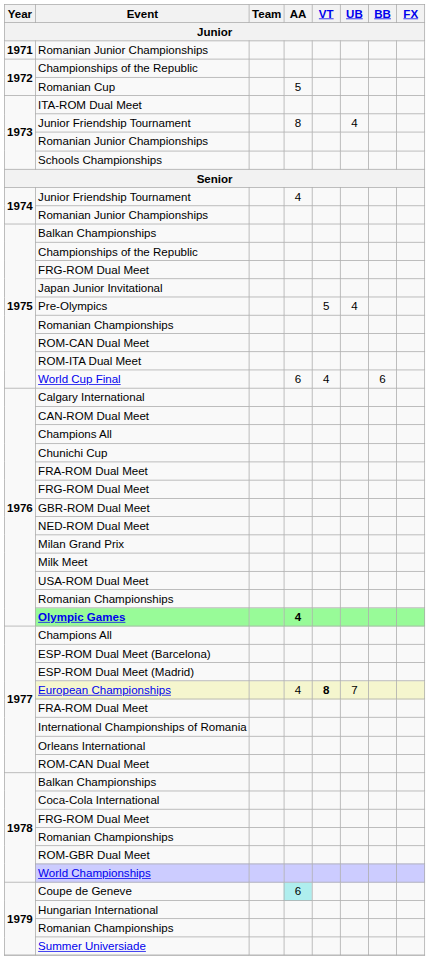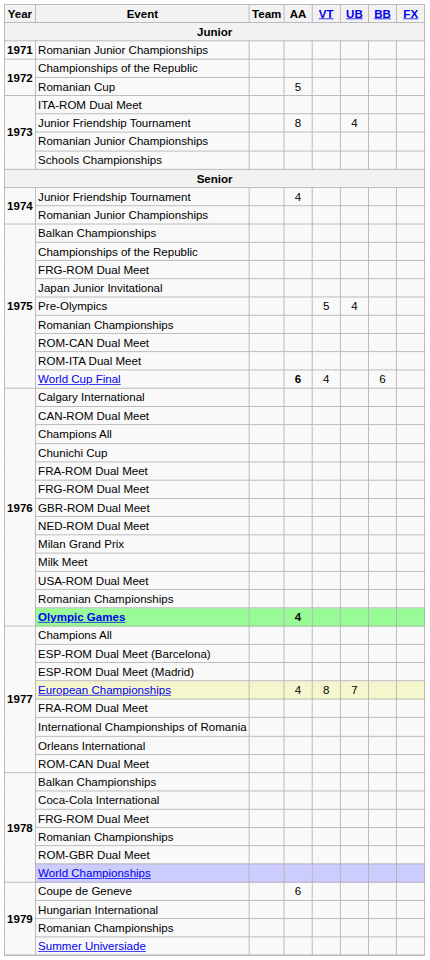(298, 379) normal -> (298, 379) bold
(326, 690) bold -> (326, 690) normal
(298, 892) paleturquoise background -> (298, 892) no background
